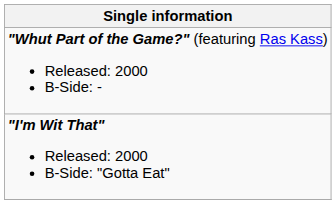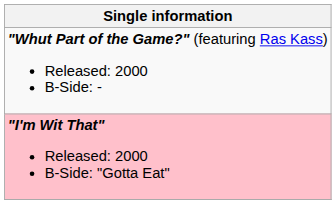(168, 149) no background -> (168, 149) pink background
